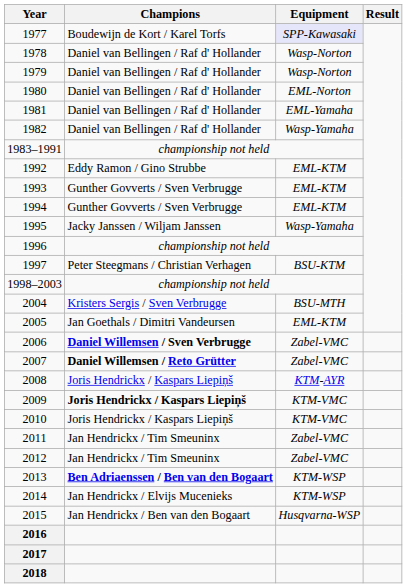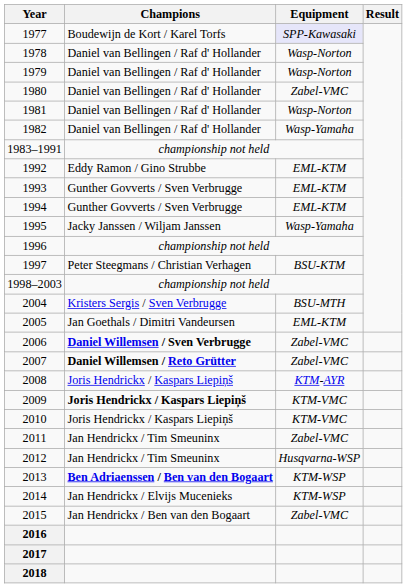(319, 91) EML-Norton -> (319, 91) Zabel-VMC
(319, 110) EML-Yamaha -> (319, 110) Wasp-Norton
(319, 457) Zabel-VMC -> (319, 457) Husqvarna-WSP
(319, 515) Husqvarna-WSP -> (319, 515) Zabel-VMC
